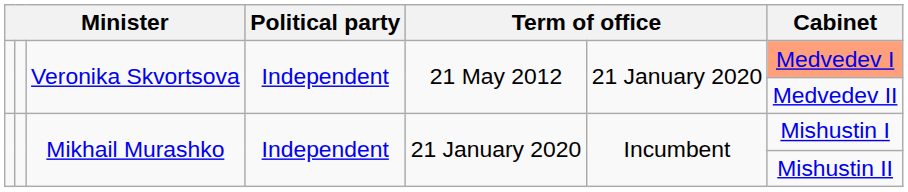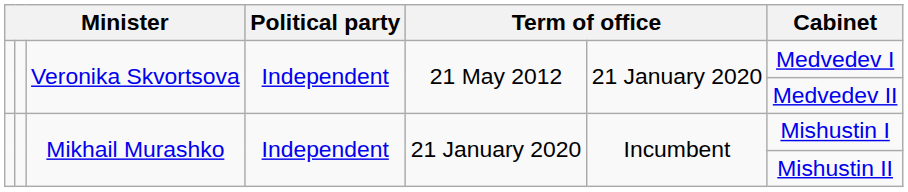(835, 58) lightsalmon background -> (835, 58) no background
